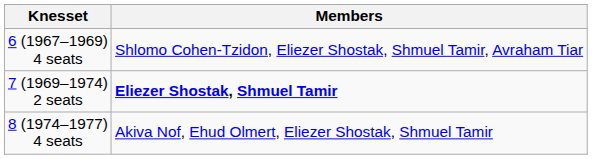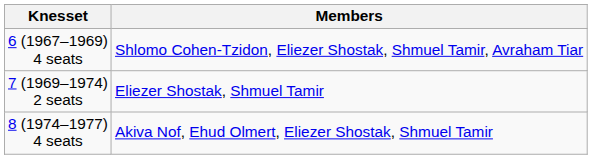(226, 91) bold -> (219, 91) normal
